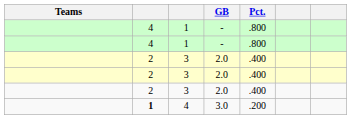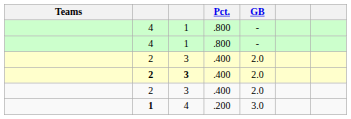columns swapped: (257, 12) <-> (222, 12)
(151, 75) normal -> (151, 75) bold
(186, 75) normal -> (186, 75) bold
